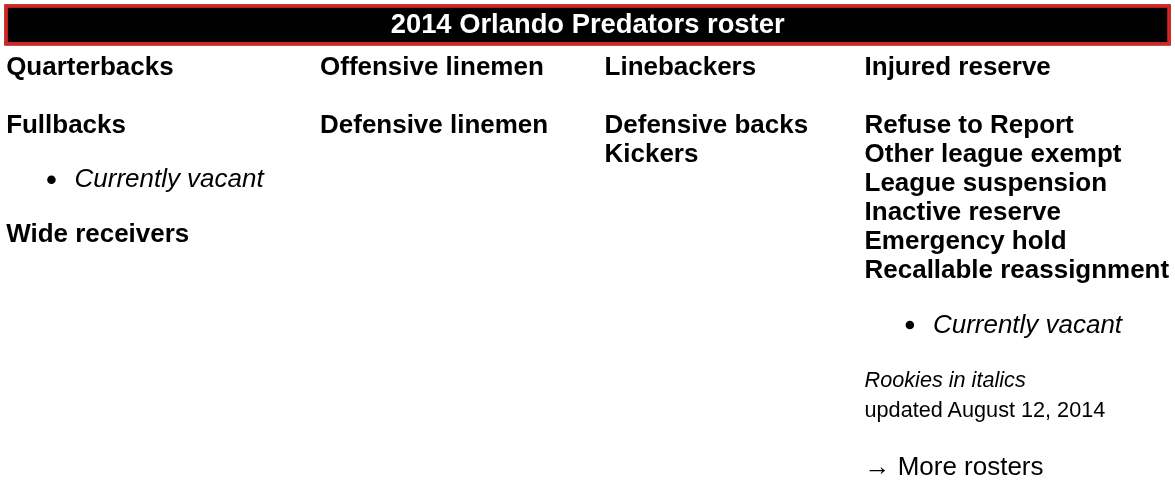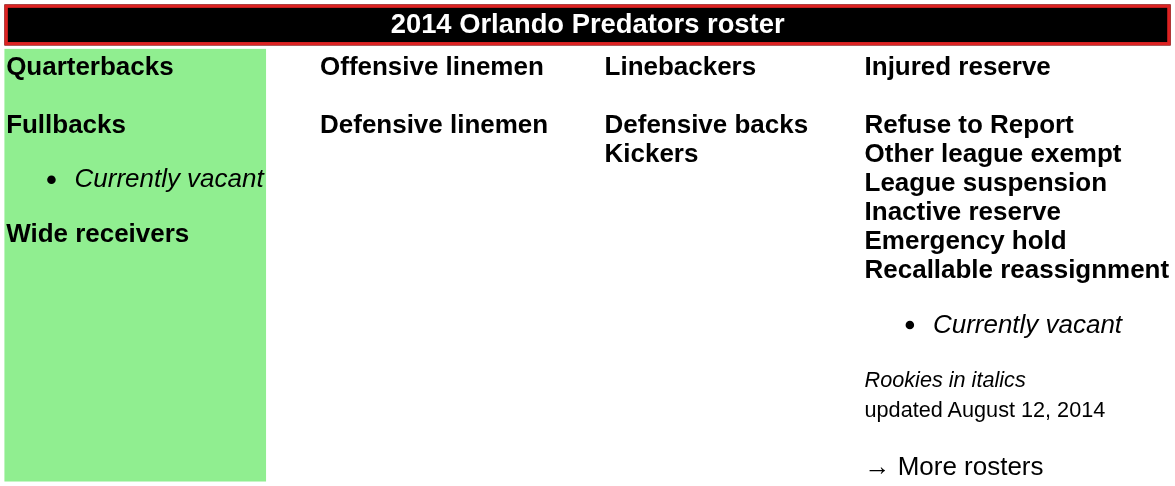(135, 149) no background -> (135, 149) lightgreen background
